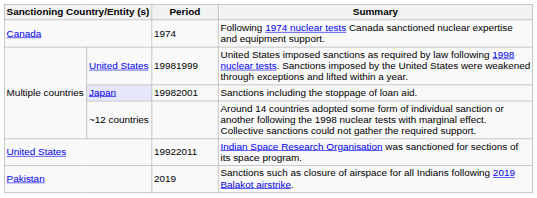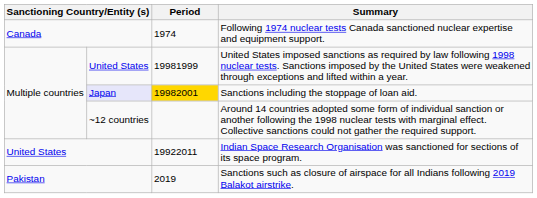(176, 93) no background -> (176, 93) gold background
